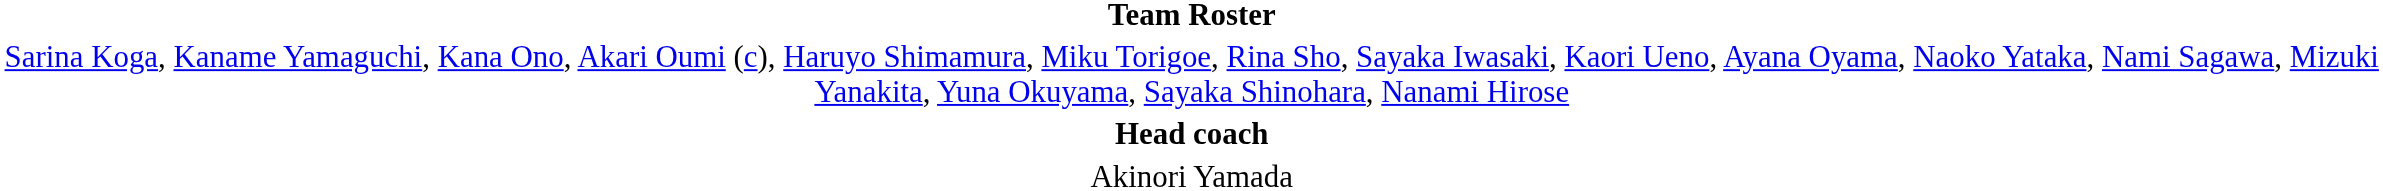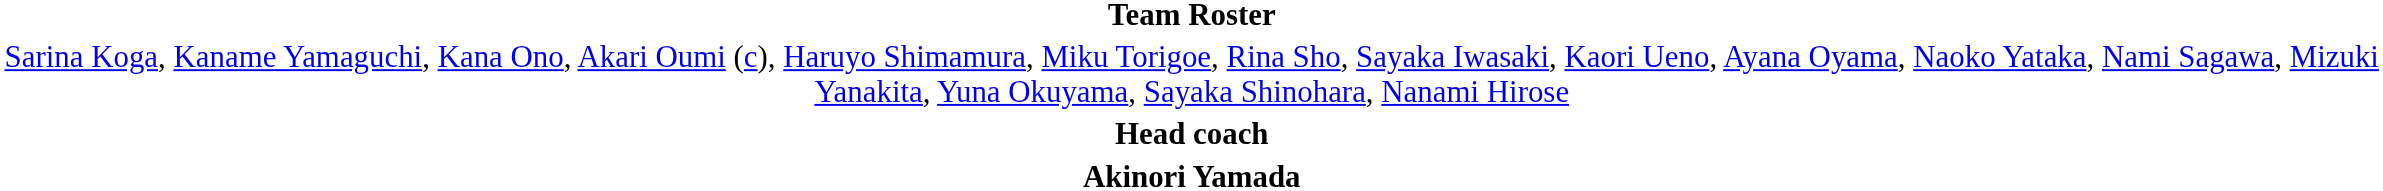(1192, 176) normal -> (1192, 176) bold
